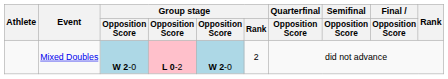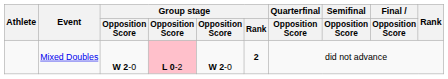(124, 67) lightblue background -> (124, 67) no background
(220, 67) lightblue background -> (220, 67) no background
(256, 58) normal -> (256, 58) bold
